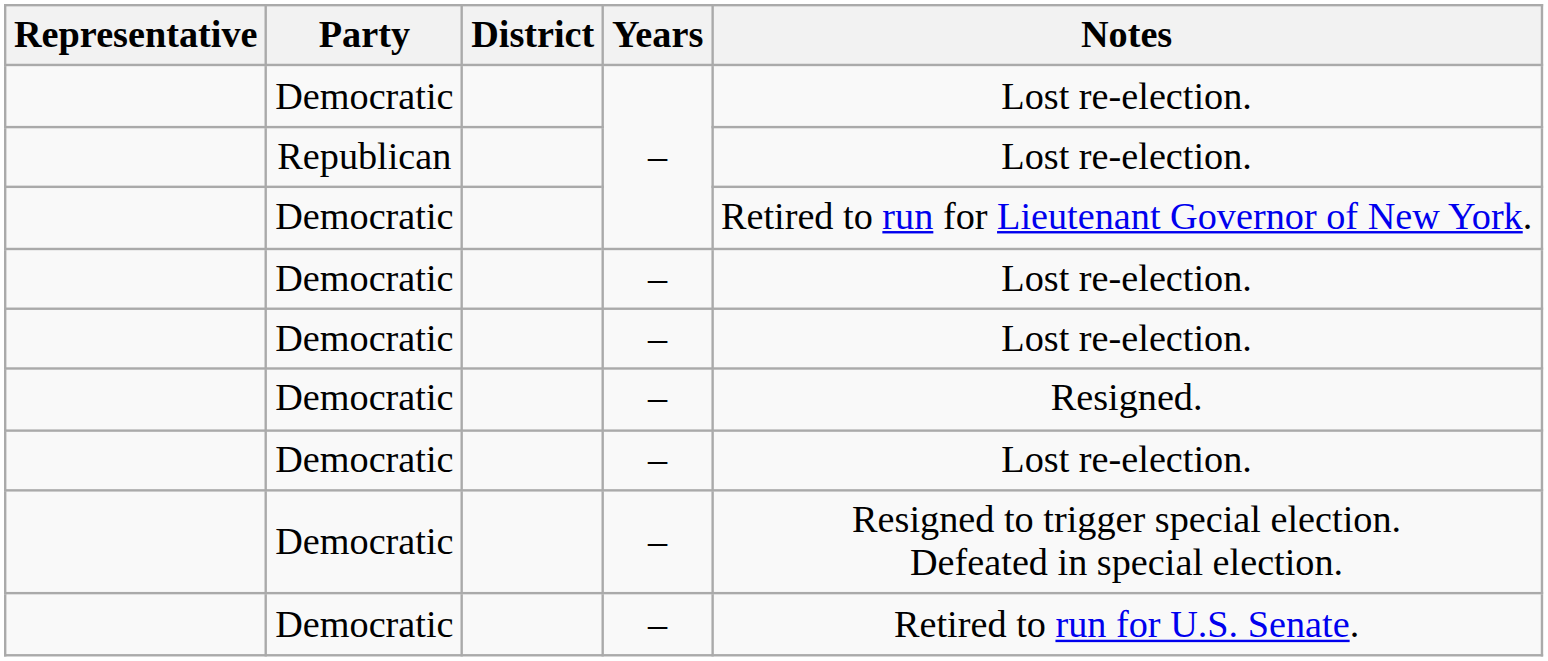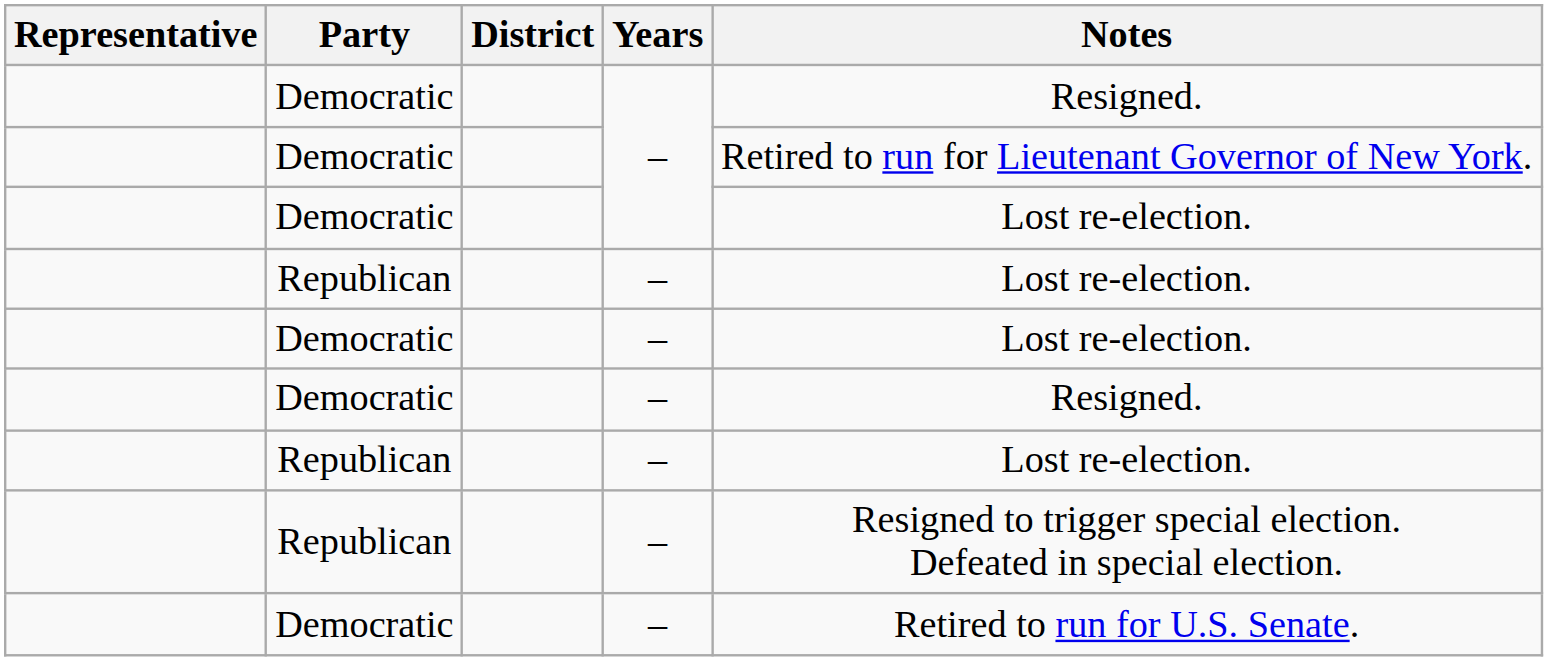(1127, 95) Lost re-election. -> (1127, 95) Resigned.
(364, 156) Republican -> (364, 156) Democratic
(1127, 156) Lost re-election. -> (1127, 156) Retired to run for Lieutenant Governor of New York.
(1127, 216) Retired to run for Lieutenant Governor of New York. -> (1127, 216) Lost re-election.
(364, 277) Democratic -> (364, 277) Republican
(364, 459) Democratic -> (364, 459) Republican
(364, 541) Democratic -> (364, 541) Republican
